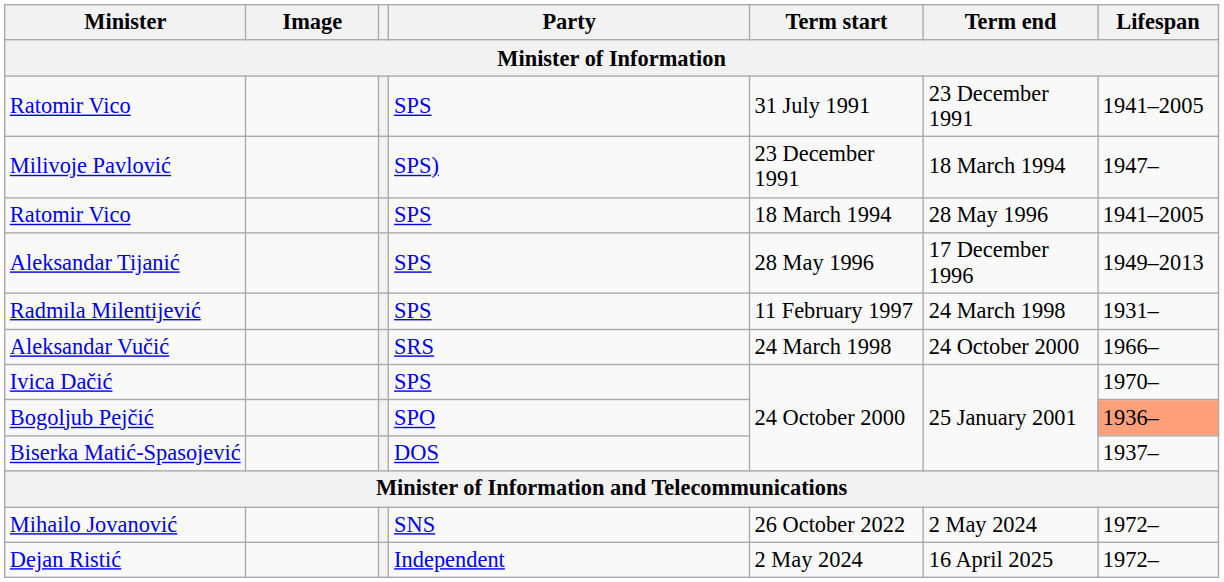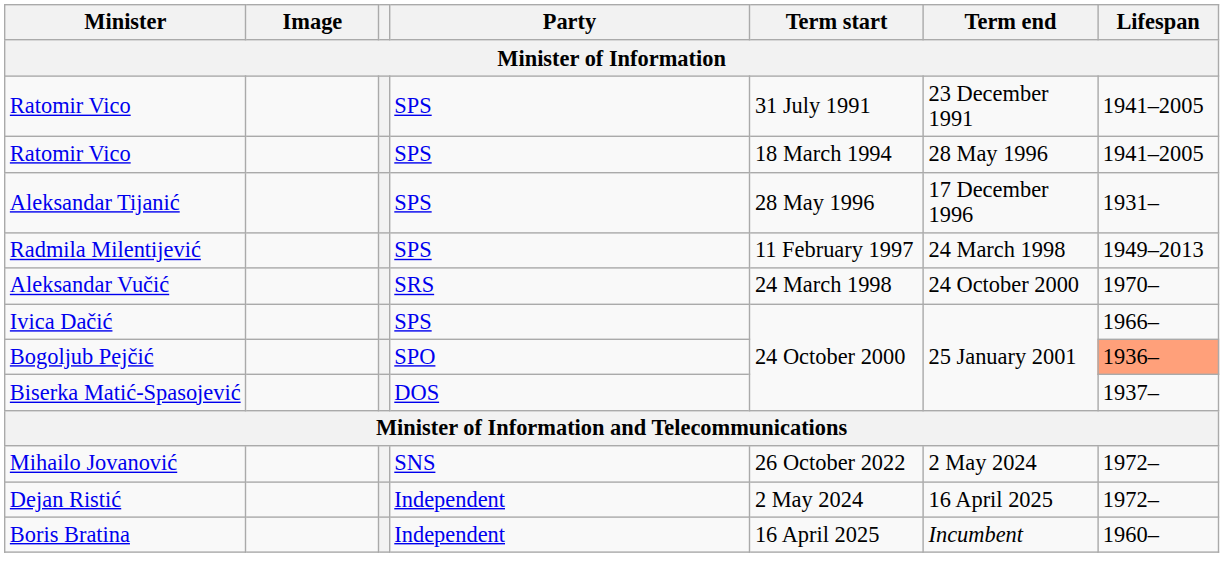- row: (90, 166)
(1153, 262) 1949–2013 -> (1131, 202) 1931–
(1131, 311) 1931– -> (1153, 250) 1949–2013
(1131, 346) 1966– -> (1131, 285) 1970–
(1131, 382) 1970– -> (1131, 321) 1966–
+ row: (70, 534)
